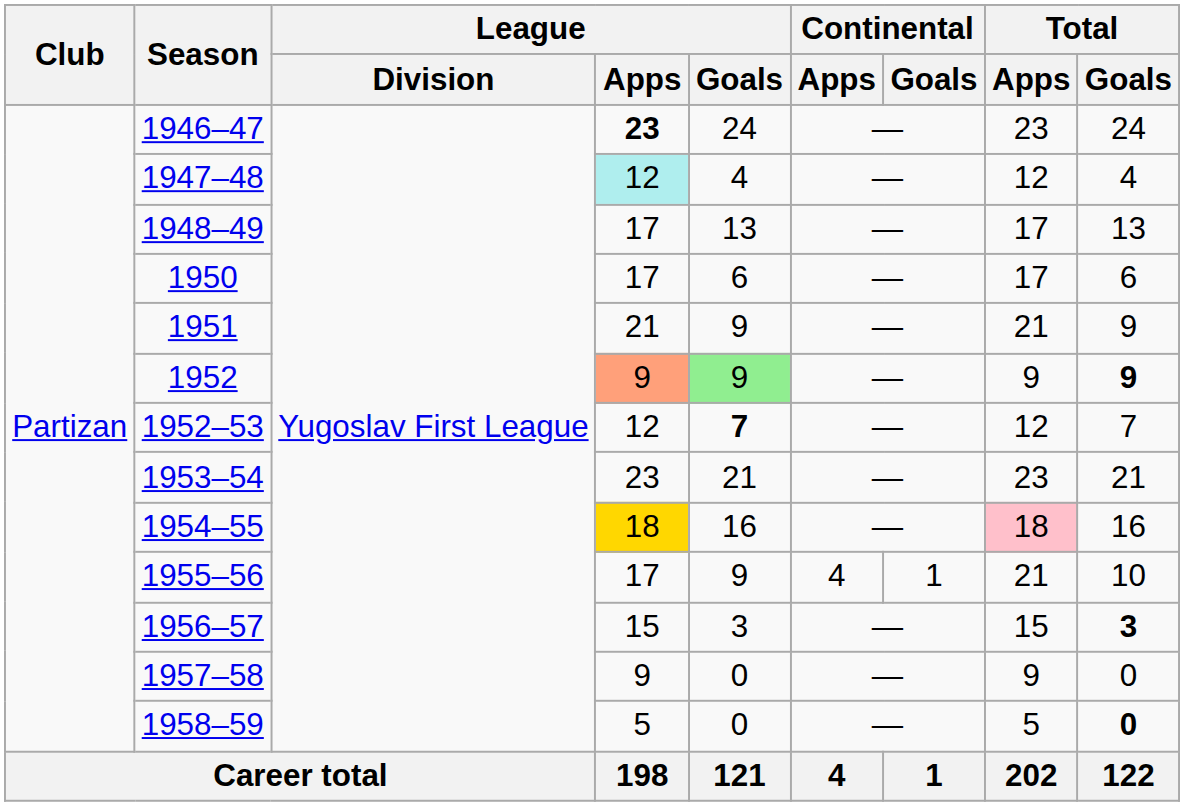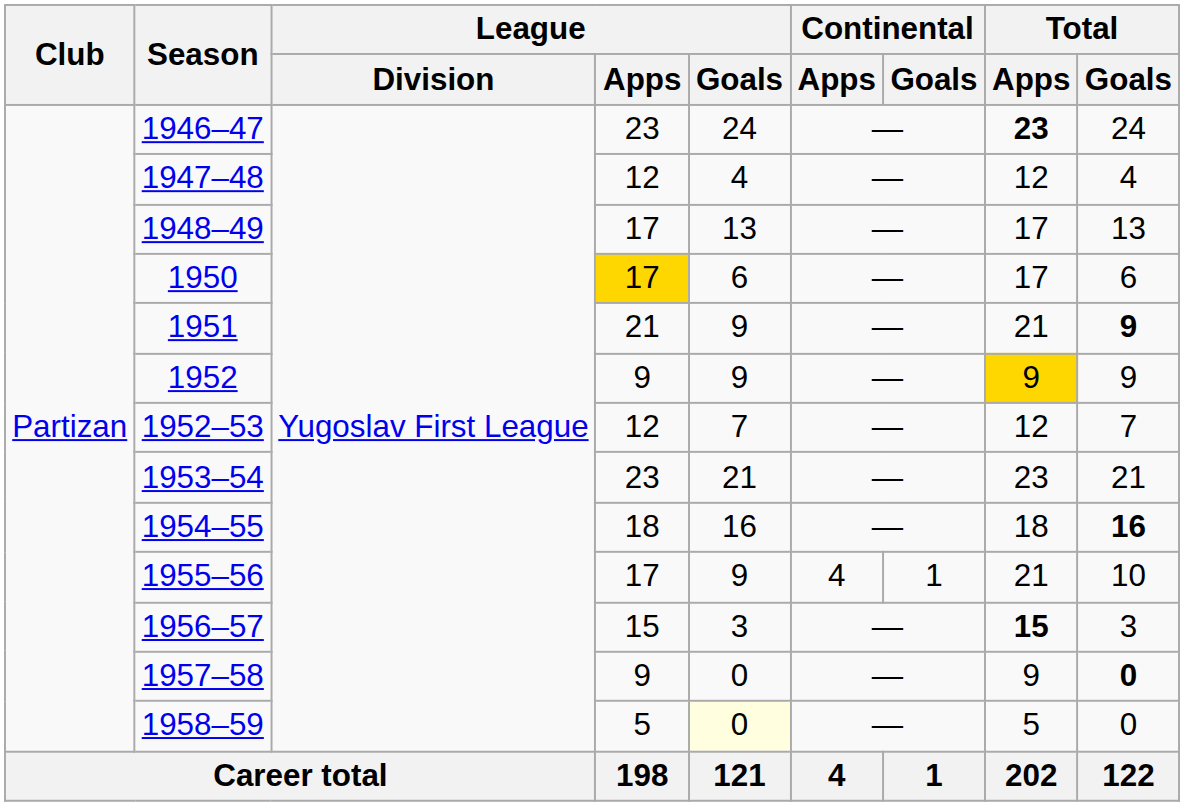(642, 128) bold -> (642, 128) normal
(1031, 128) normal -> (1031, 128) bold
(642, 178) paleturquoise background -> (642, 178) no background
(642, 278) no background -> (642, 278) gold background
(1128, 327) normal -> (1128, 327) bold
(642, 377) lightsalmon background -> (642, 377) no background
(739, 377) lightgreen background -> (739, 377) no background
(1031, 377) no background -> (1031, 377) gold background
(1128, 377) bold -> (1128, 377) normal
(739, 427) bold -> (739, 427) normal
(642, 526) gold background -> (642, 526) no background
(1031, 526) pink background -> (1031, 526) no background
(1128, 526) normal -> (1128, 526) bold
(1031, 626) normal -> (1031, 626) bold
(1128, 626) bold -> (1128, 626) normal
(1128, 675) normal -> (1128, 675) bold
(739, 725) no background -> (739, 725) lightyellow background
(1128, 725) bold -> (1128, 725) normal
